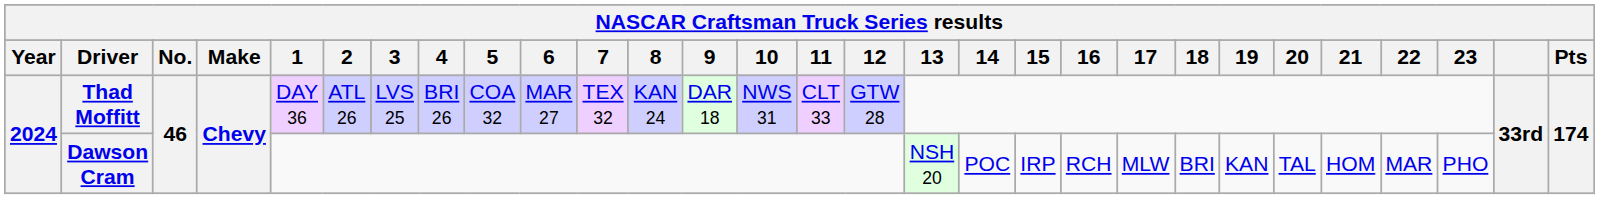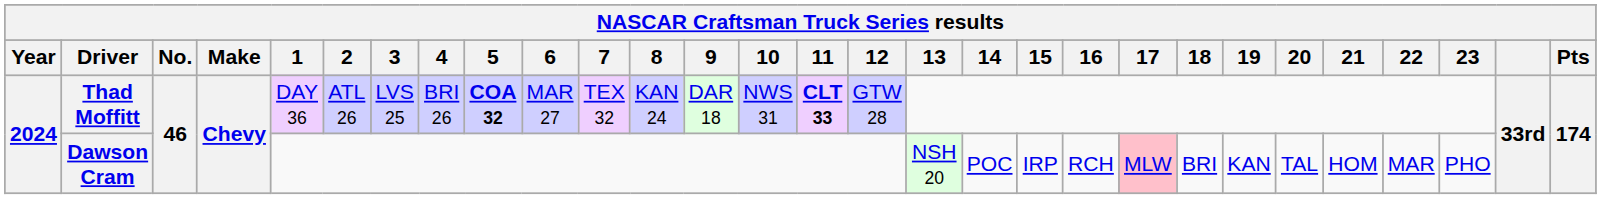(492, 103) normal -> (493, 104) bold
(821, 103) normal -> (823, 104) bold
(1146, 164) no background -> (1148, 164) pink background
